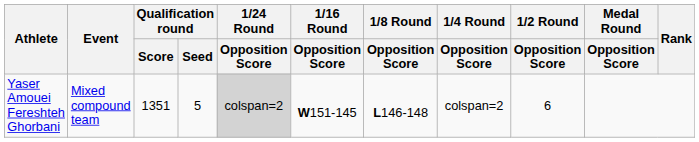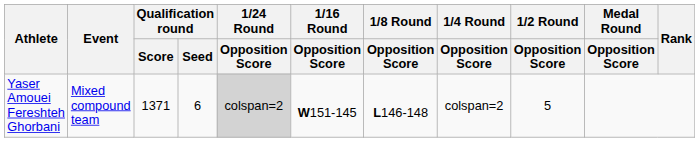(156, 105) 1351 -> (156, 105) 1371
(198, 105) 5 -> (198, 105) 6
(548, 105) 6 -> (548, 105) 5
